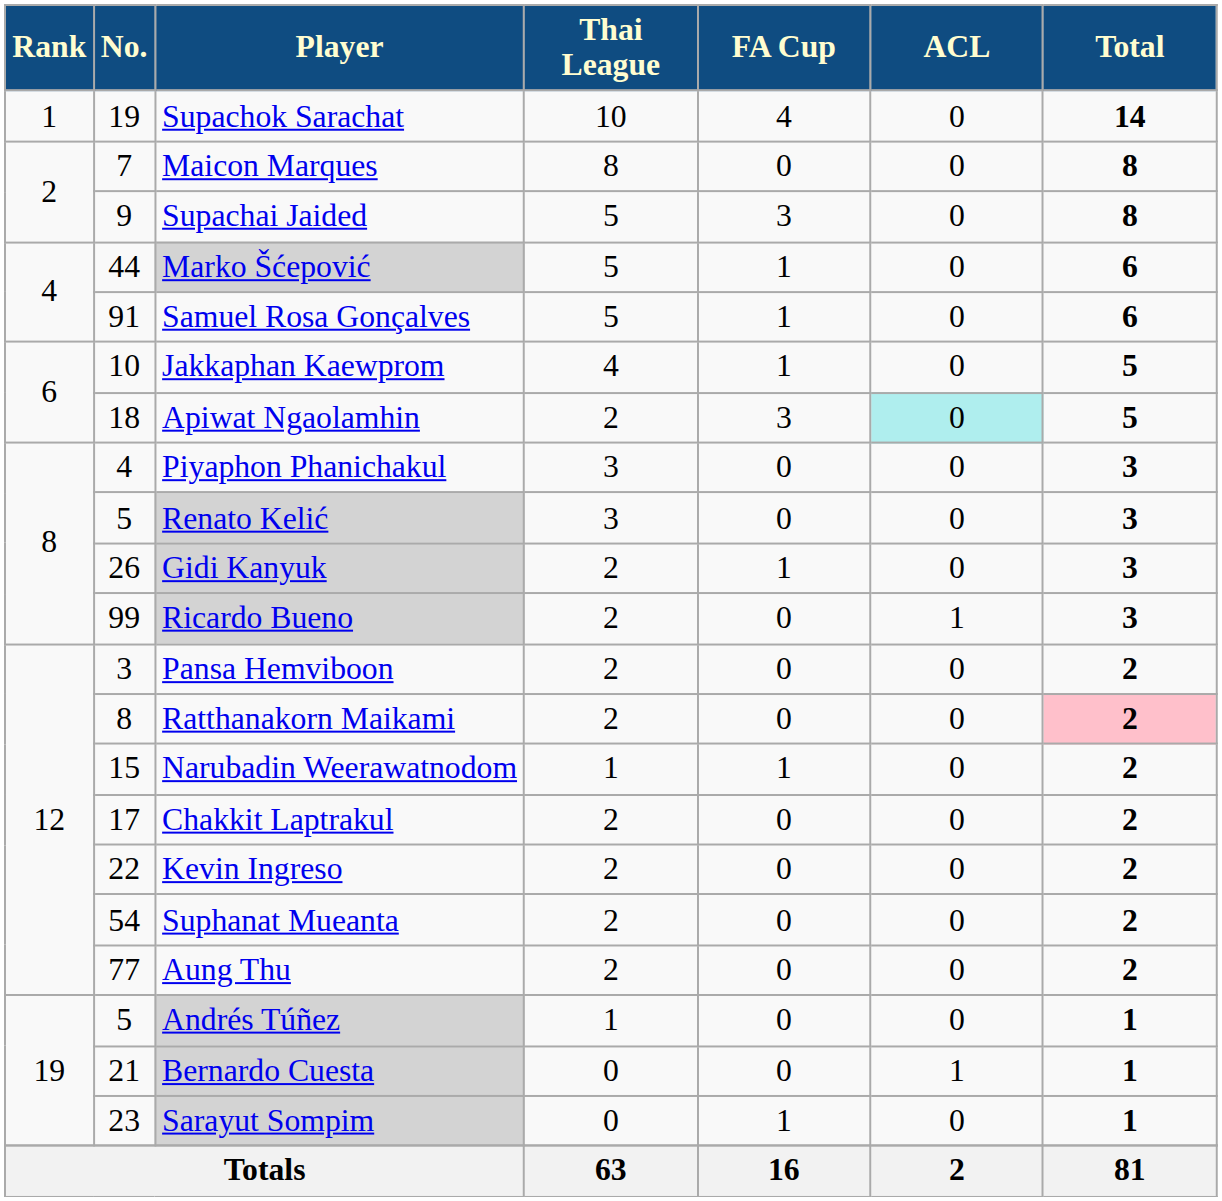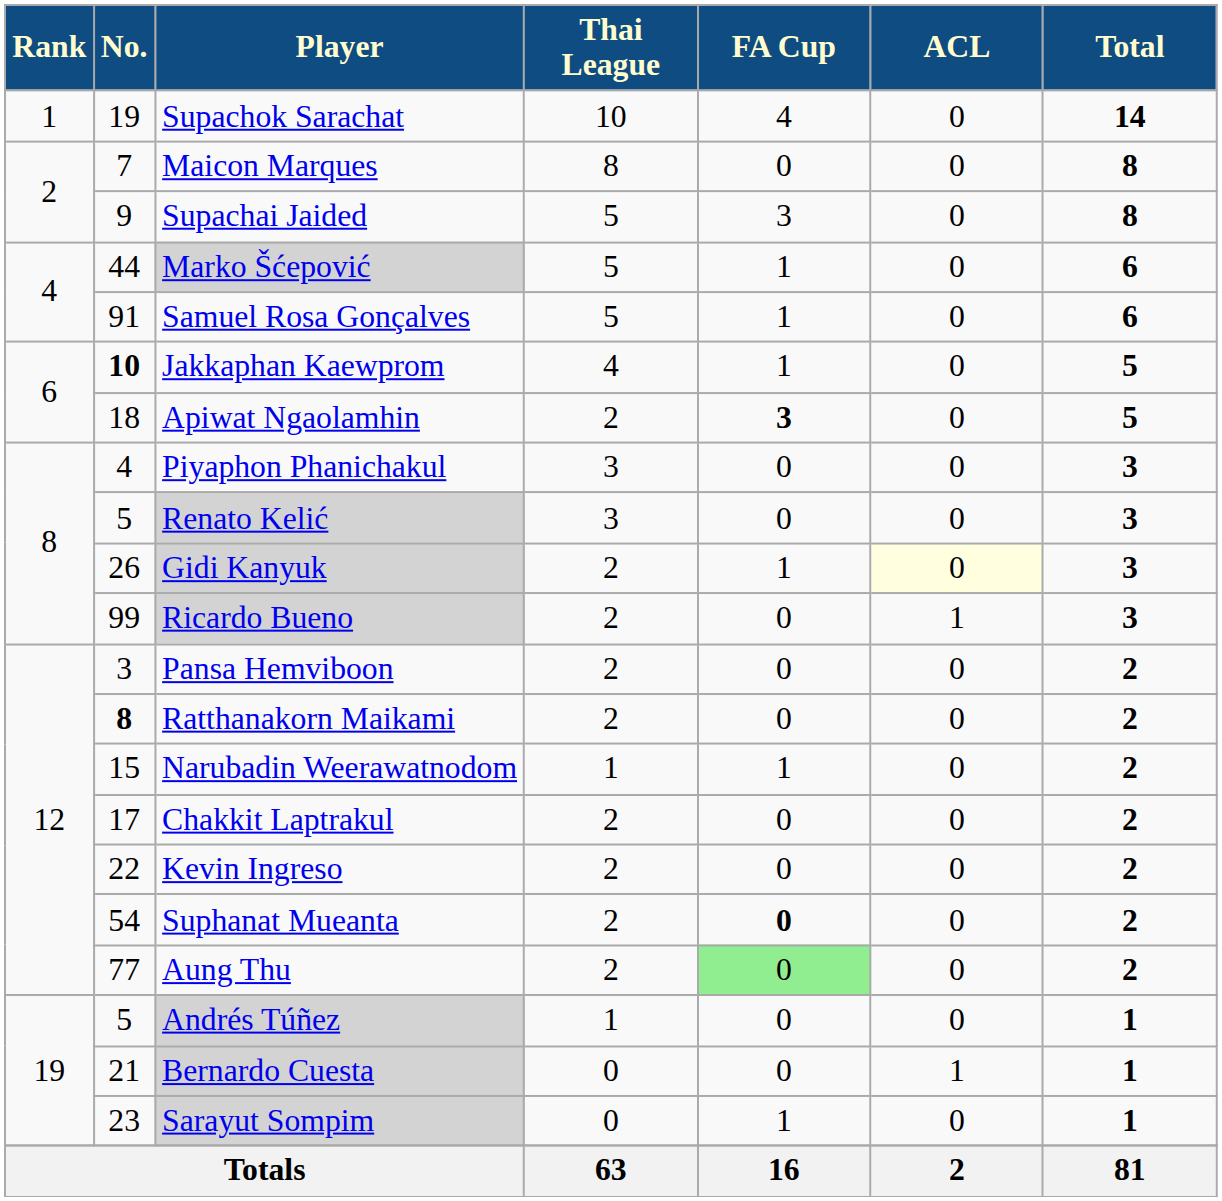(124, 366) normal -> (124, 366) bold
(784, 416) normal -> (784, 416) bold
(957, 416) paleturquoise background -> (957, 416) no background
(957, 567) no background -> (957, 567) lightyellow background
(124, 718) normal -> (124, 718) bold
(1130, 718) pink background -> (1130, 718) no background
(784, 919) normal -> (784, 919) bold
(784, 969) no background -> (784, 969) lightgreen background
